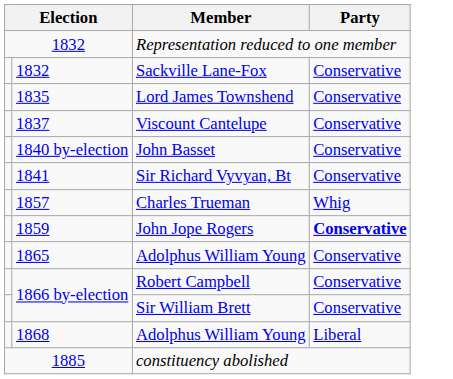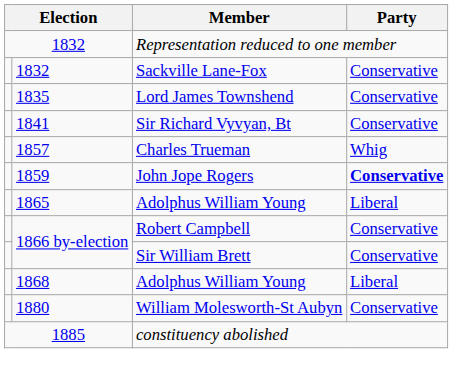- row: (33, 123)
- row: (72, 149)
(357, 255) Conservative -> (374, 202) Liberal
+ row: (33, 307)
